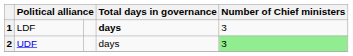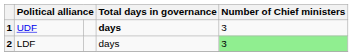(26, 28) LDF -> (27, 28) UDF
(27, 43) UDF -> (26, 43) LDF
